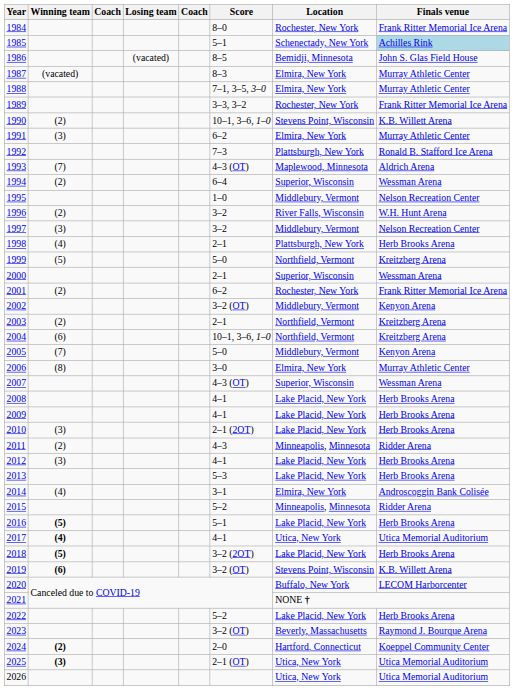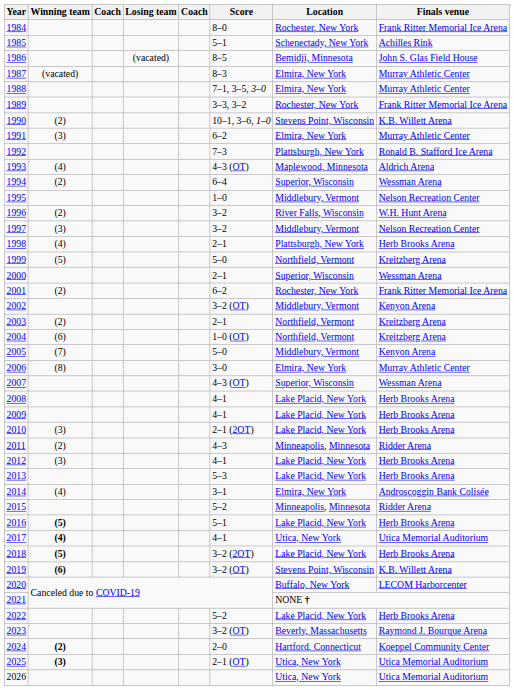(406, 43) lightblue background -> (406, 43) no background
(60, 167) (7) -> (60, 167) (4)
(241, 337) 10–1, 3–6, 1–0 -> (230, 337) 1–0 (OT)
